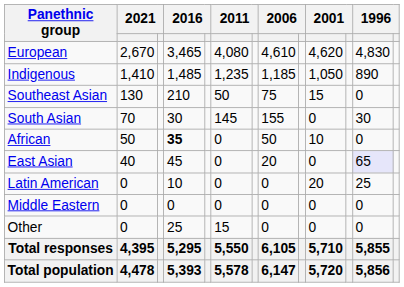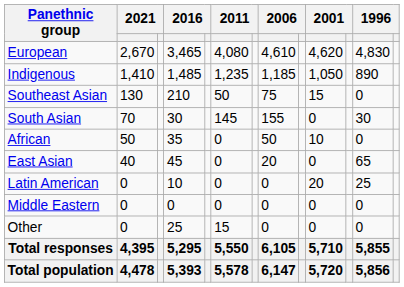(175, 140) bold -> (175, 140) normal
(363, 161) lavender background -> (363, 161) no background
